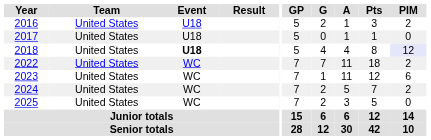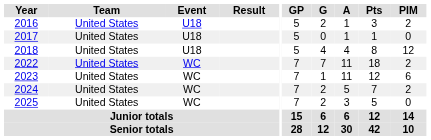(192, 50) bold -> (192, 50) normal
(408, 50) lavender background -> (408, 50) no background
